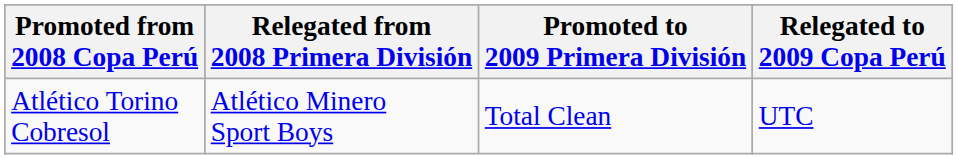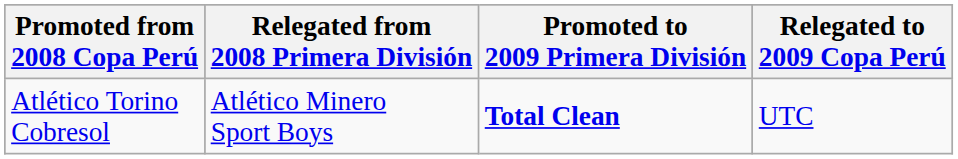(548, 115) normal -> (552, 115) bold
